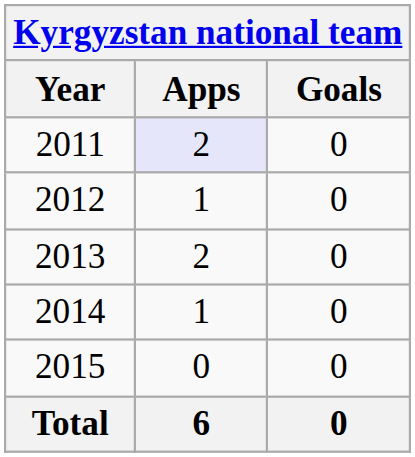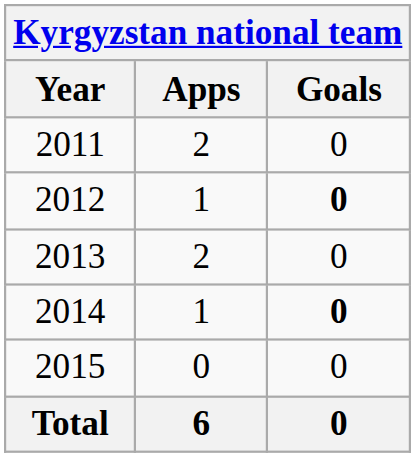(201, 144) lavender background -> (201, 144) no background
(339, 199) normal -> (339, 199) bold
(339, 311) normal -> (339, 311) bold
